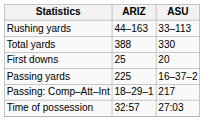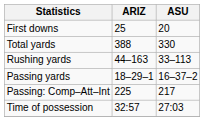rows swapped: (32, 60) <-> (39, 28)
(123, 76) 225 -> (134, 76) 18–29–1
(134, 92) 18–29–1 -> (123, 92) 225
